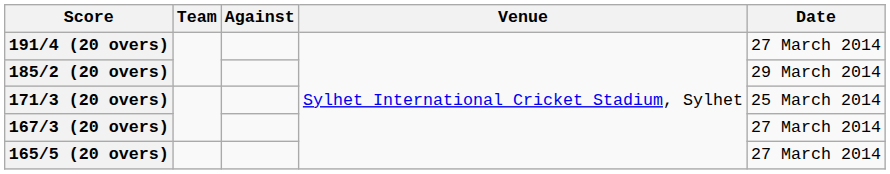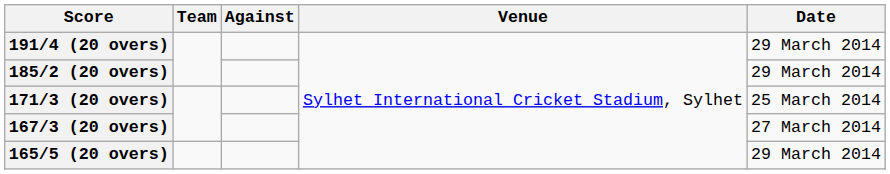(816, 46) 27 March 2014 -> (816, 46) 29 March 2014
(816, 155) 27 March 2014 -> (816, 155) 29 March 2014
